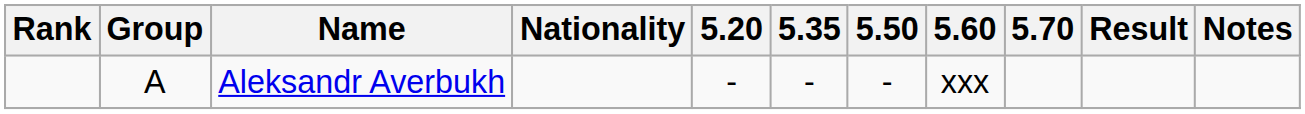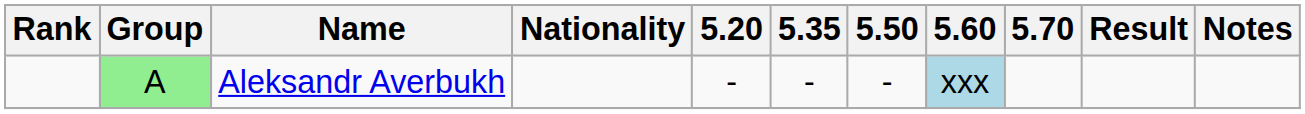(155, 81) no background -> (155, 81) lightgreen background
(965, 81) no background -> (965, 81) lightblue background
